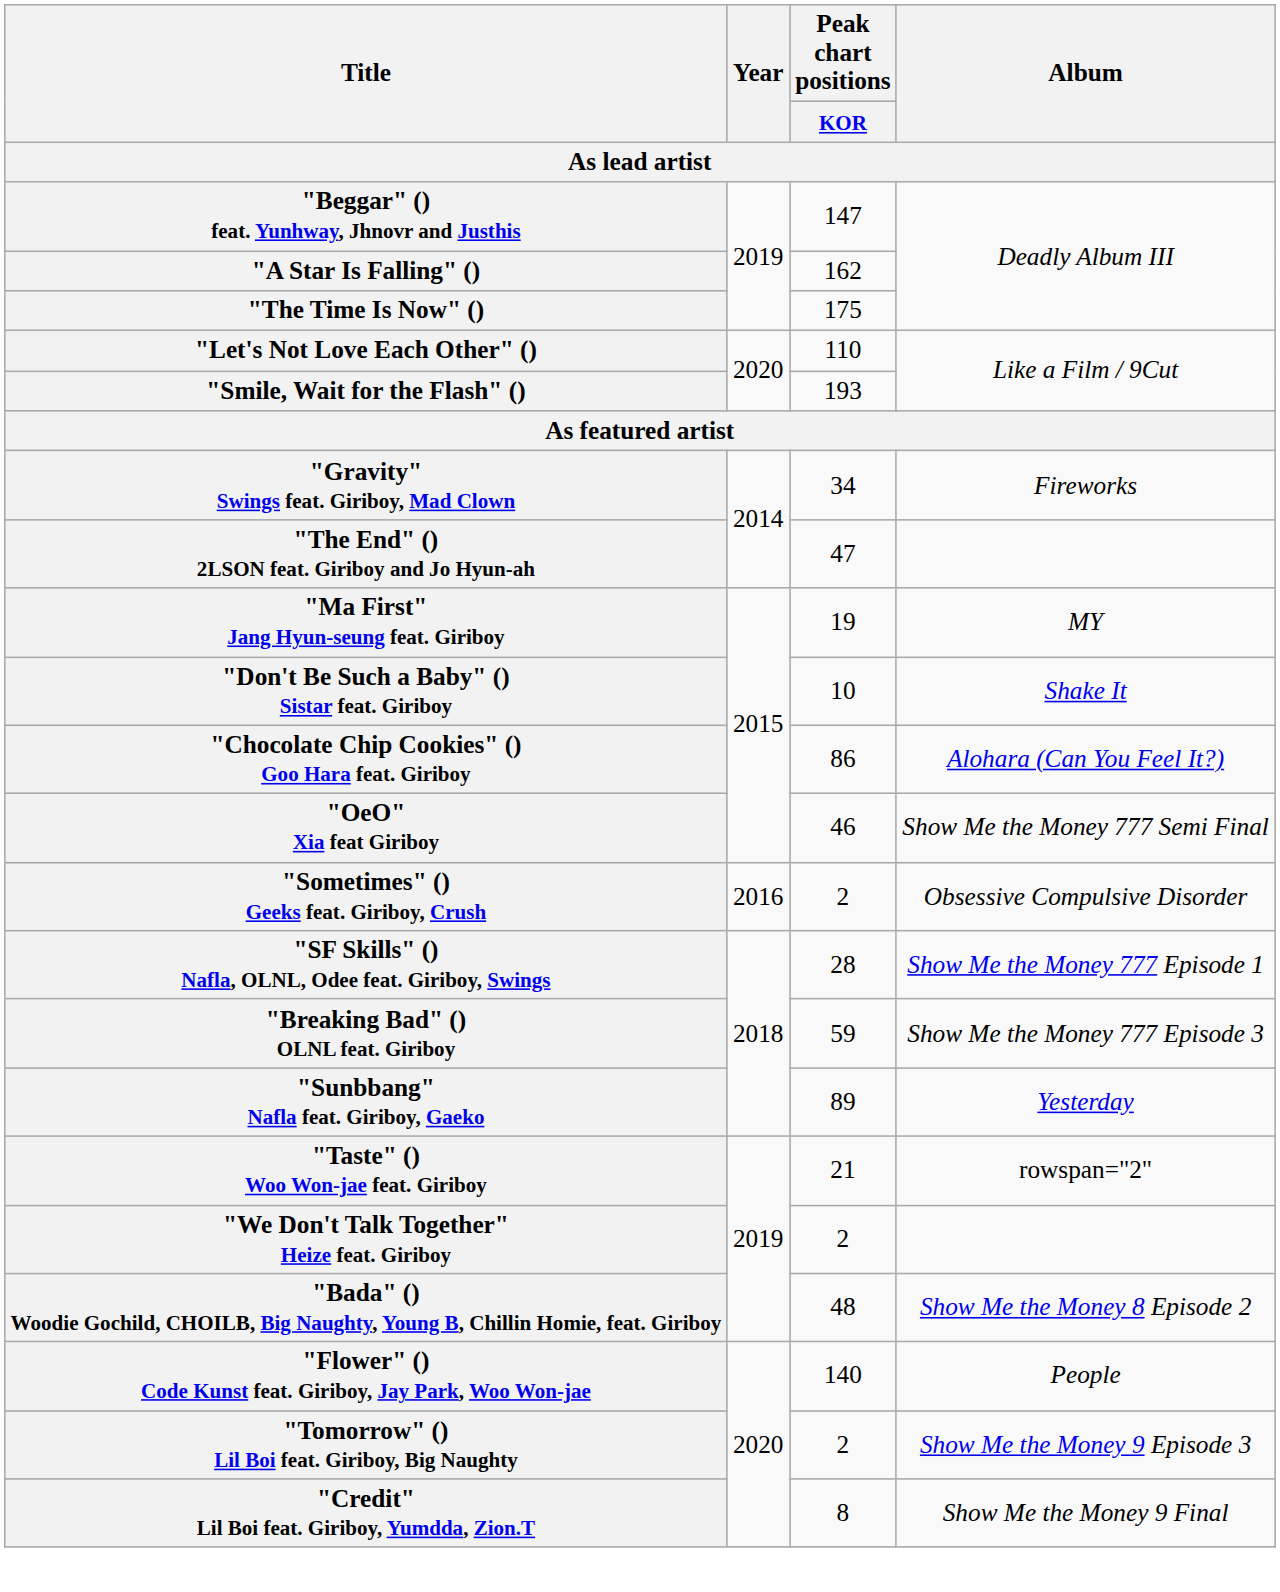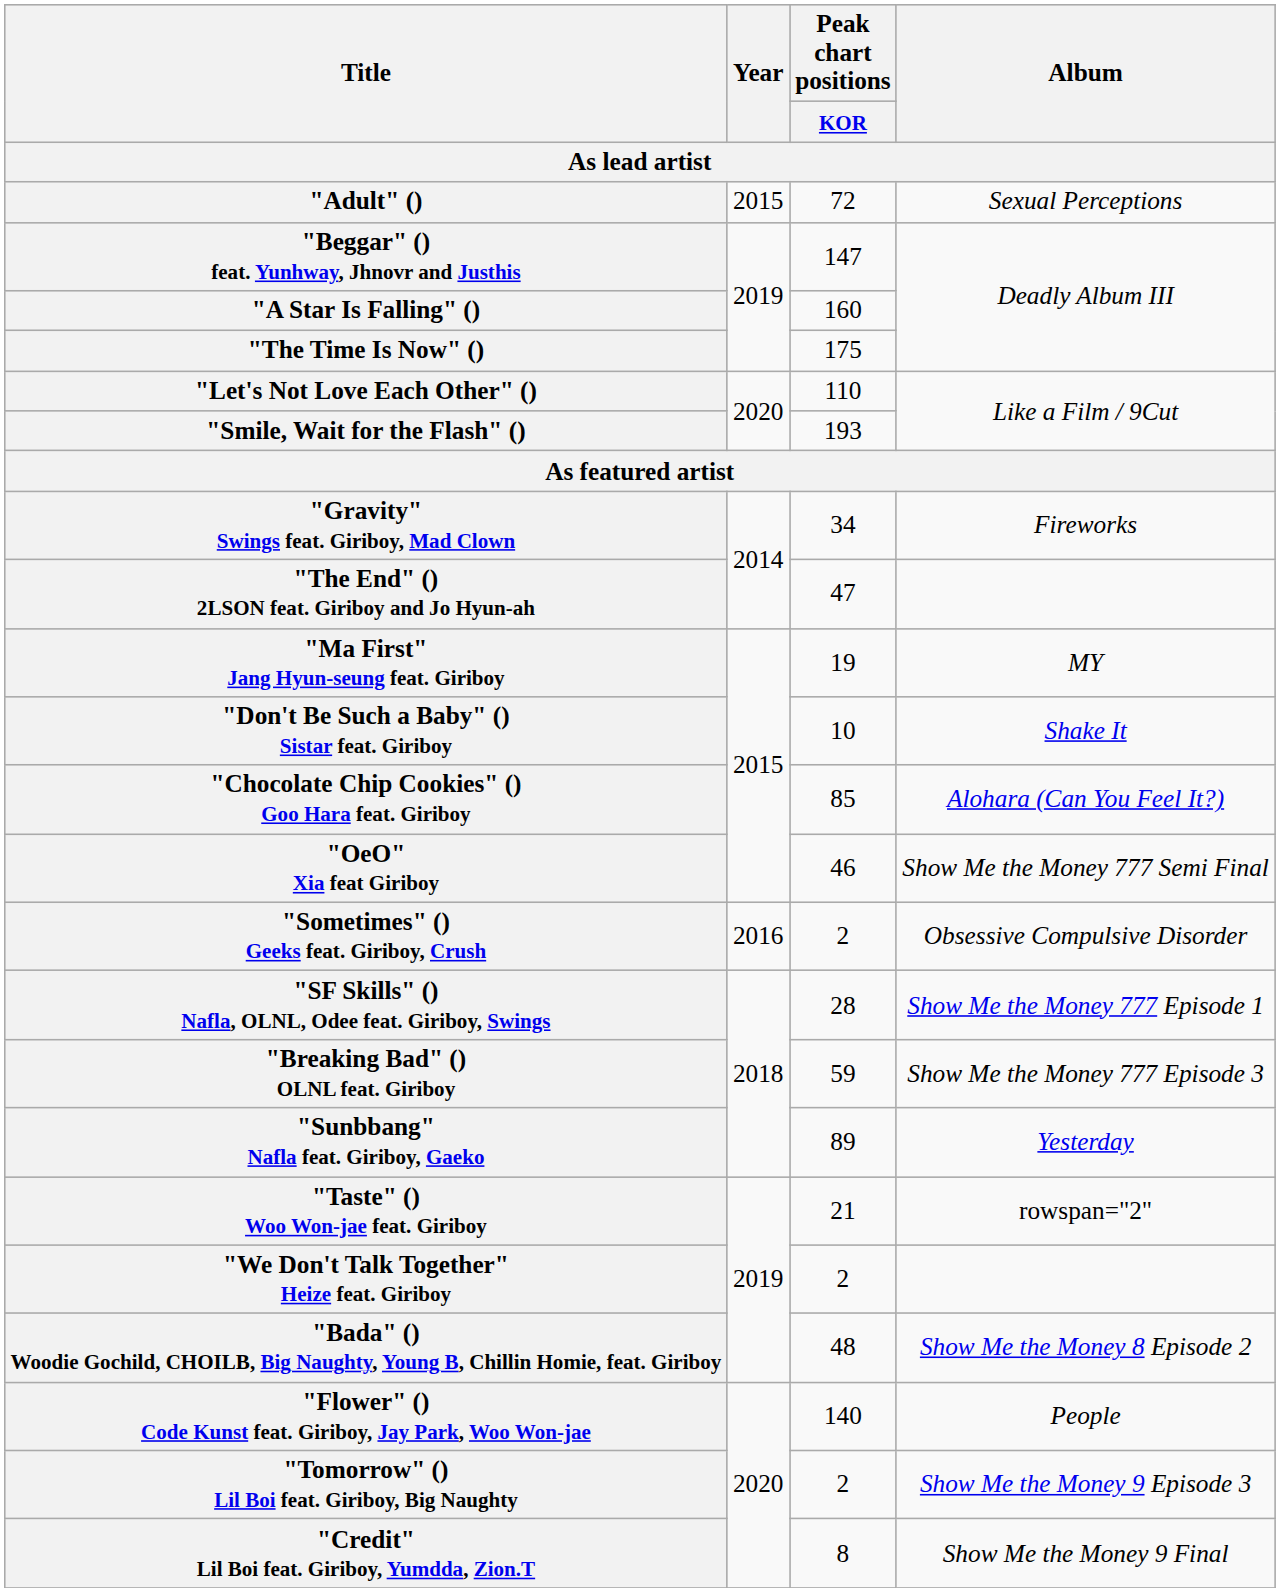+ row: (366, 201)
(843, 270) 162 -> (843, 310) 160
(843, 759) 86 -> (843, 799) 85
